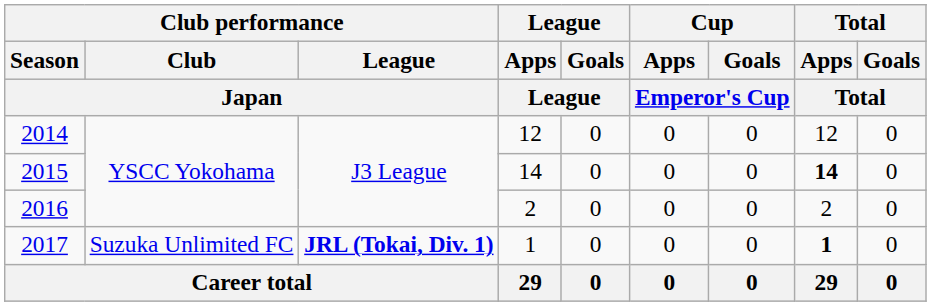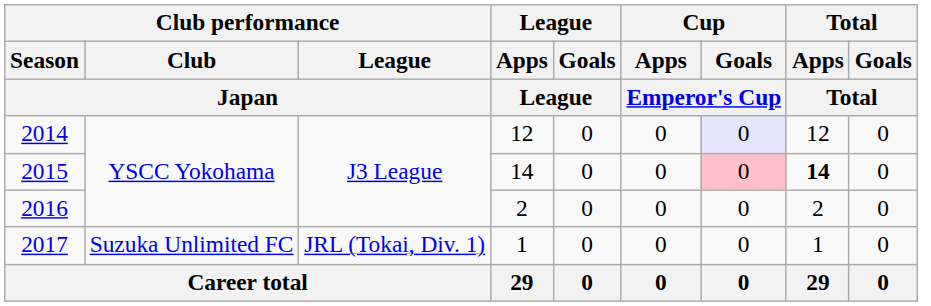(752, 134) no background -> (744, 134) lavender background
(752, 171) no background -> (744, 171) pink background
(399, 245) bold -> (395, 245) normal
(826, 245) bold -> (818, 245) normal
